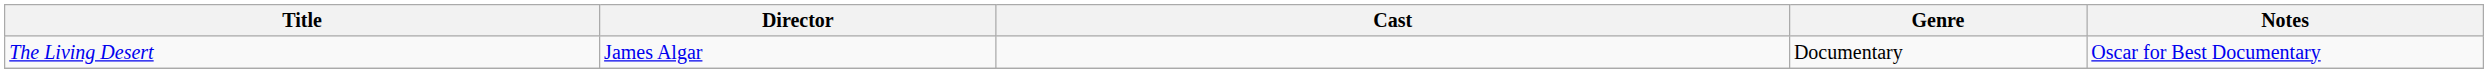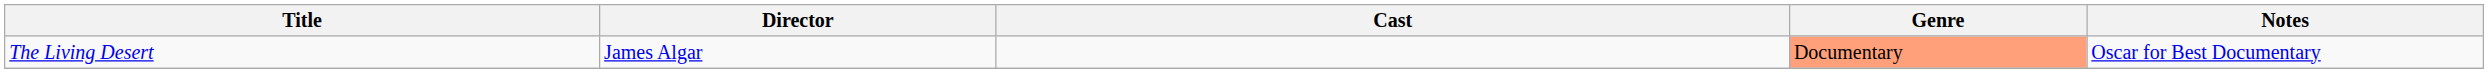(1848, 52) no background -> (1848, 52) lightsalmon background
